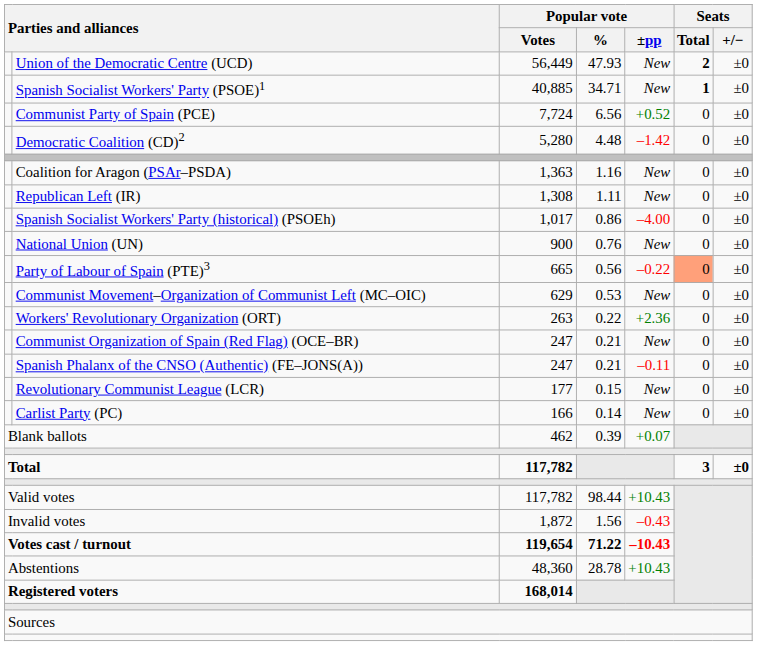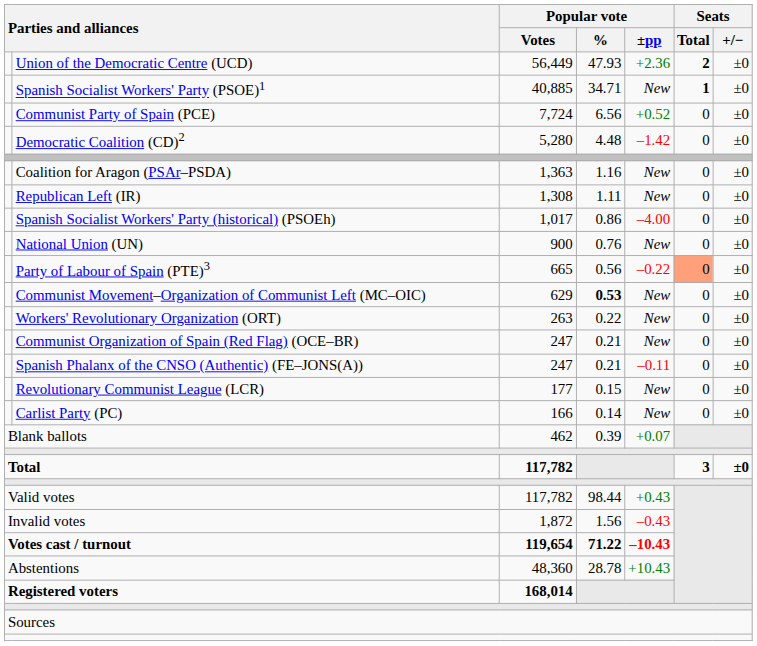(657, 63) New -> (653, 63) +2.36
(608, 294) normal -> (608, 294) bold
(653, 318) +2.36 -> (657, 318) New
(649, 497) +10.43 -> (653, 497) +0.43
